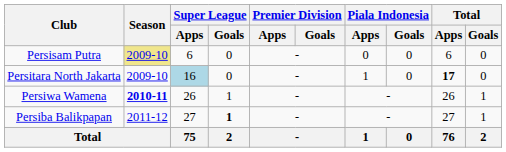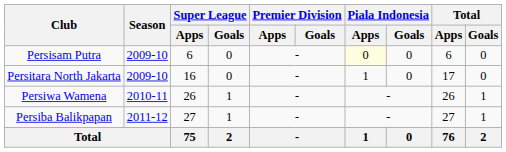(147, 55) khaki background -> (147, 55) no background
(366, 55) no background -> (366, 55) lightyellow background
(190, 76) lightblue background -> (190, 76) no background
(449, 76) bold -> (449, 76) normal
(147, 96) bold -> (147, 96) normal
(229, 117) bold -> (229, 117) normal
